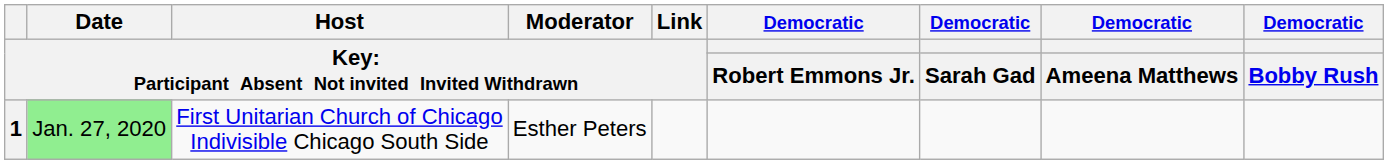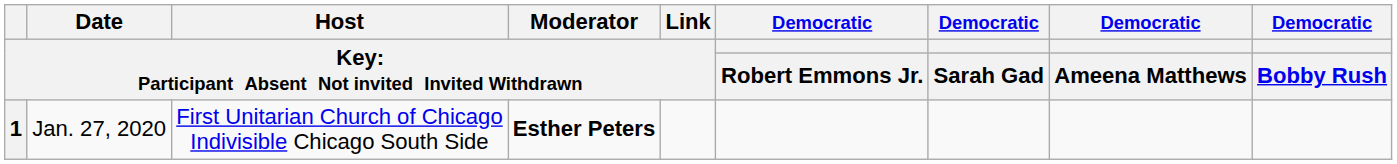(99, 129) lightgreen background -> (99, 129) no background
(580, 129) normal -> (584, 129) bold
